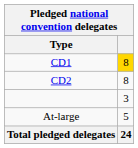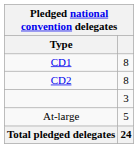(126, 62) gold background -> (126, 62) no background
